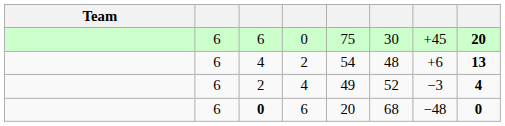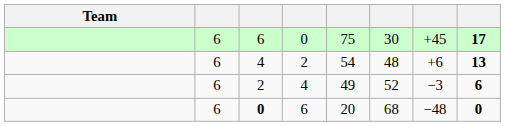(479, 39) 20 -> (479, 39) 17
(479, 86) 4 -> (479, 86) 6
